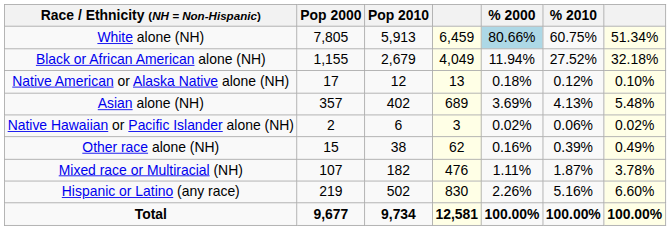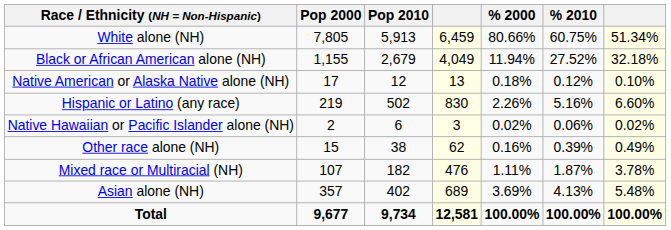(512, 37) lightblue background -> (512, 37) no background
rows swapped: (151, 103) <-> (151, 192)
